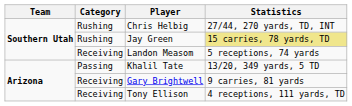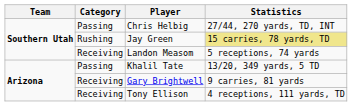(95, 25) Rushing -> (95, 25) Passing
